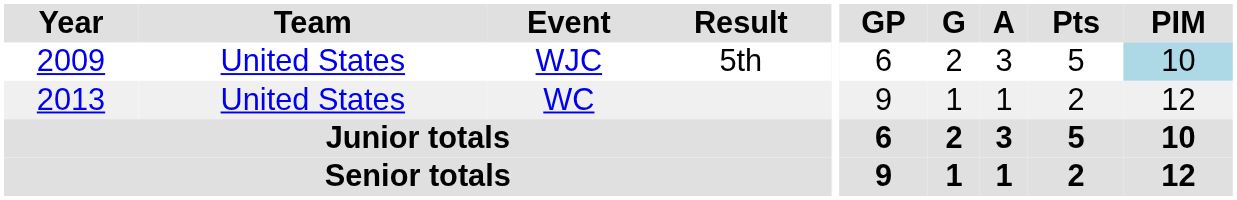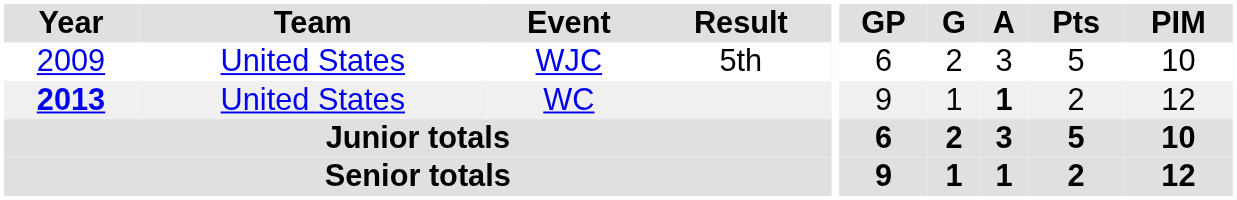(1178, 61) lightblue background -> (1178, 61) no background
(71, 99) normal -> (71, 99) bold
(1004, 99) normal -> (1004, 99) bold
